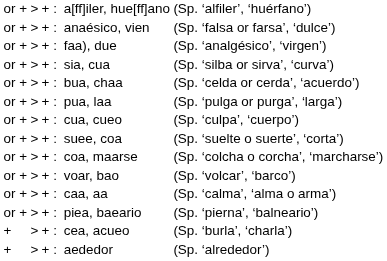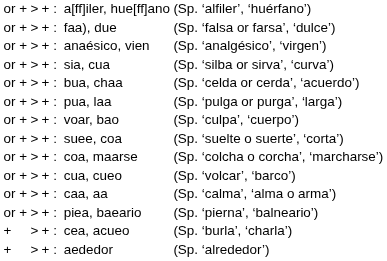(107, 27) anaésico, vien -> (90, 27) faa), due
(90, 46) faa), due -> (107, 46) anaésico, vien
(93, 120) cua, cueo -> (91, 120) voar, bao
(91, 175) voar, bao -> (93, 175) cua, cueo
